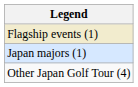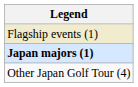(47, 53) normal -> (50, 53) bold
